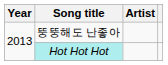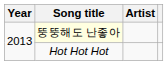(79, 32) no background -> (79, 32) lightyellow background
(79, 51) paleturquoise background -> (79, 51) no background
